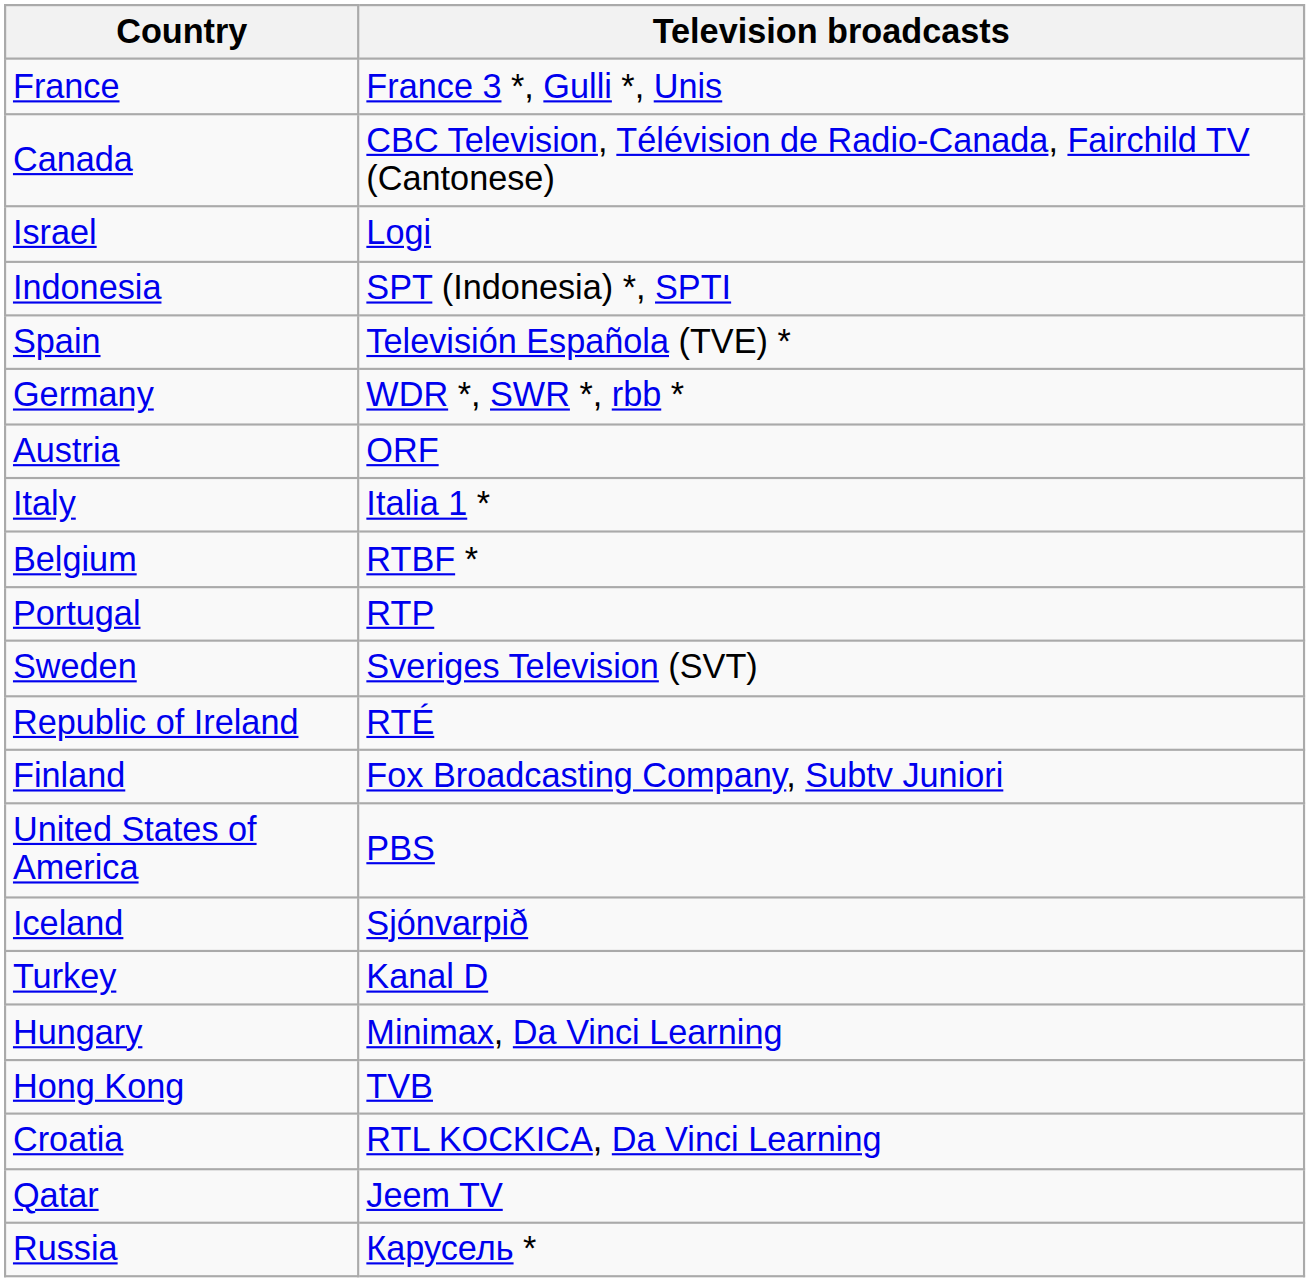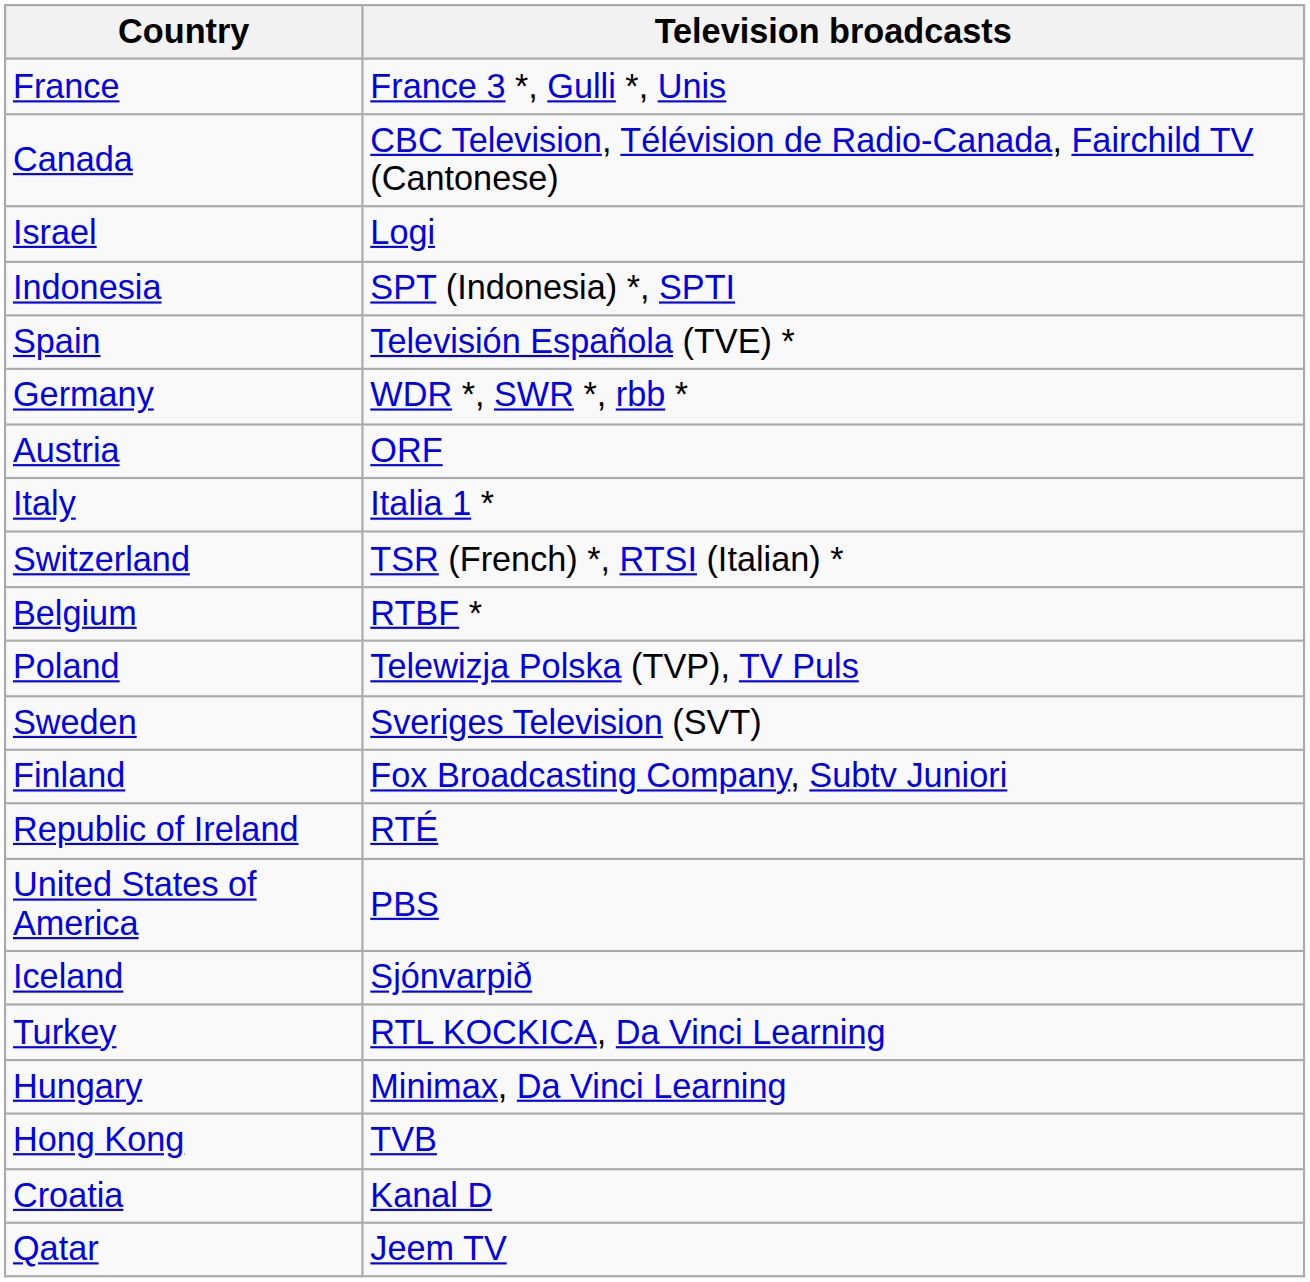+ row: (101, 558)
+ row: (66, 667)
- row: (77, 613)
rows swapped: (69, 776) <-> (156, 721)
(427, 977) Kanal D -> (628, 1031) RTL KOCKICA, Da Vinci Learning
(624, 1140) RTL KOCKICA, Da Vinci Learning -> (431, 1194) Kanal D
- row: (65, 1249)
